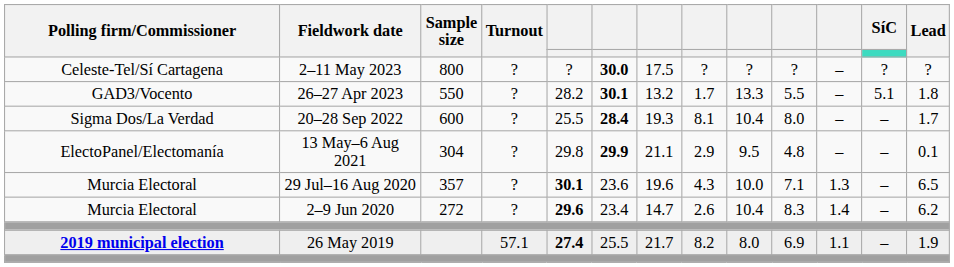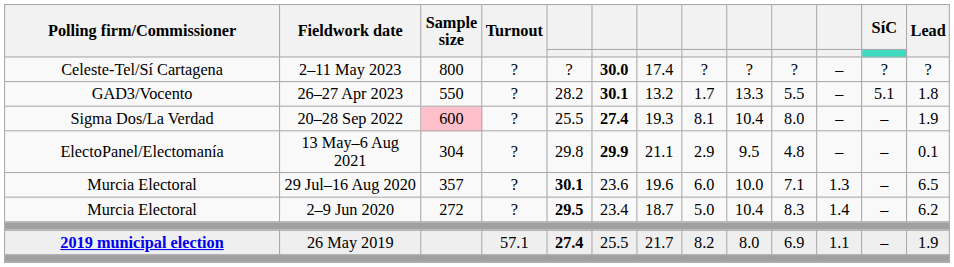(659, 69) 17.5 -> (659, 69) 17.4
(451, 118) no background -> (451, 118) pink background
(614, 118) 28.4 -> (614, 118) 27.4
(928, 118) 1.7 -> (928, 118) 1.9
(704, 185) 4.3 -> (704, 185) 6.0
(569, 210) 29.6 -> (569, 210) 29.5
(659, 210) 14.7 -> (659, 210) 18.7
(704, 210) 2.6 -> (704, 210) 5.0
